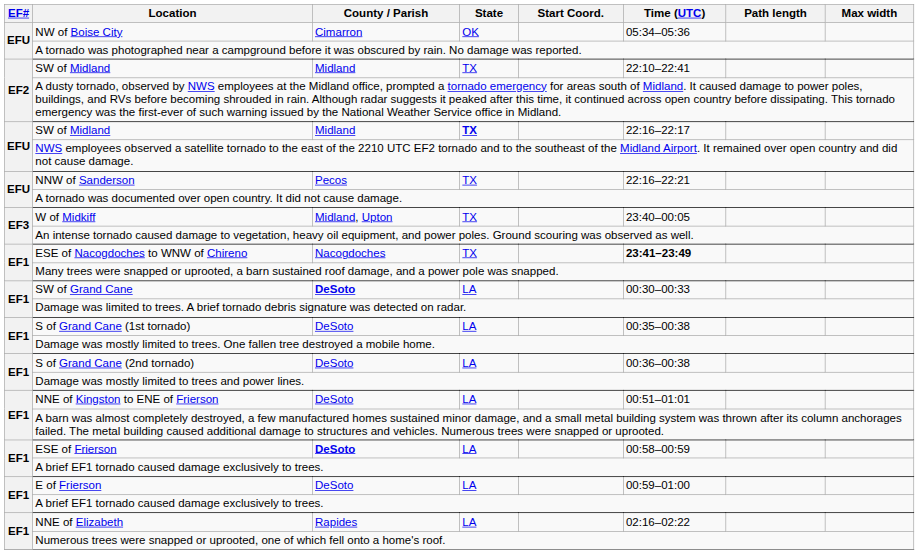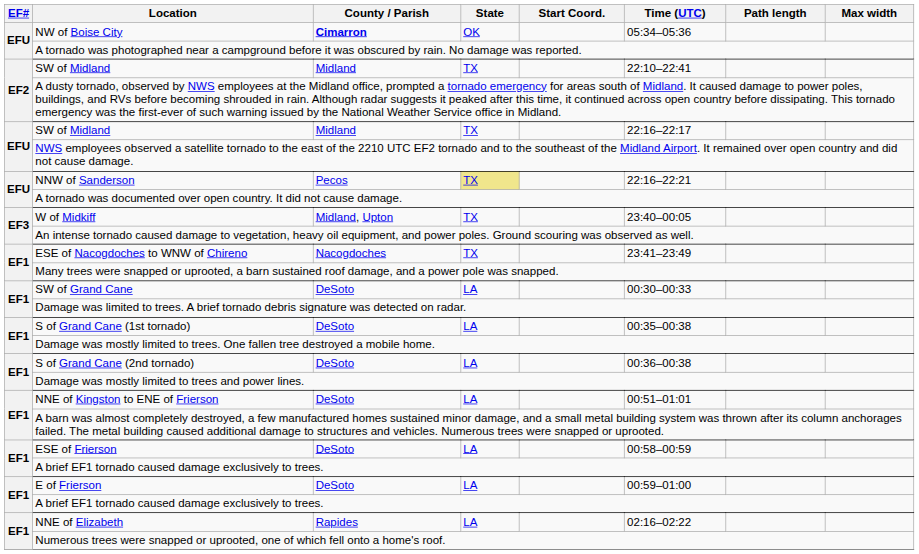(339, 31) normal -> (341, 31) bold
(470, 130) bold -> (471, 130) normal
(470, 180) no background -> (471, 180) khaki background
(659, 253) bold -> (659, 253) normal
(335, 290) bold -> (335, 290) normal
(335, 449) bold -> (335, 449) normal
